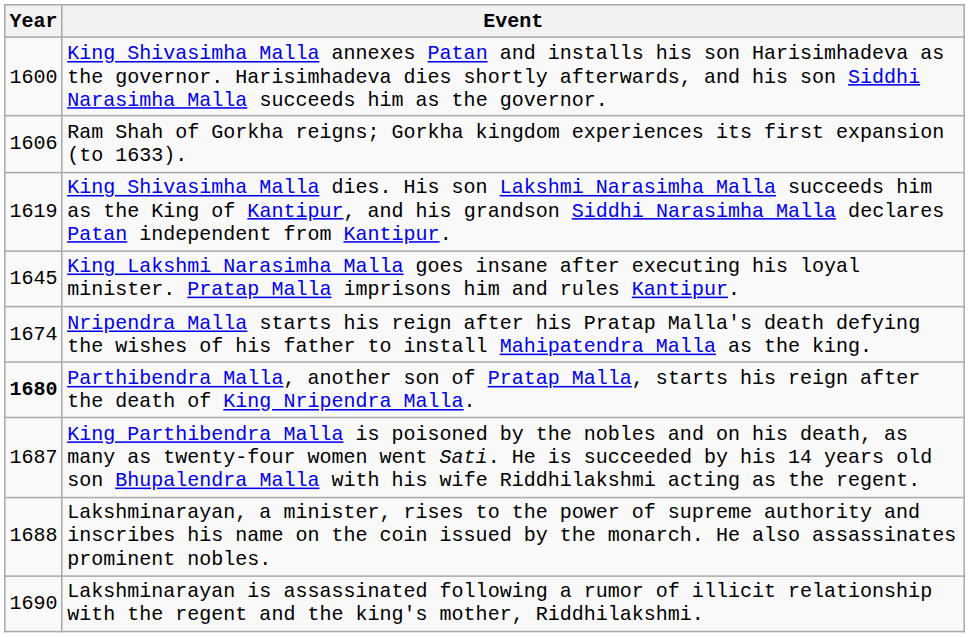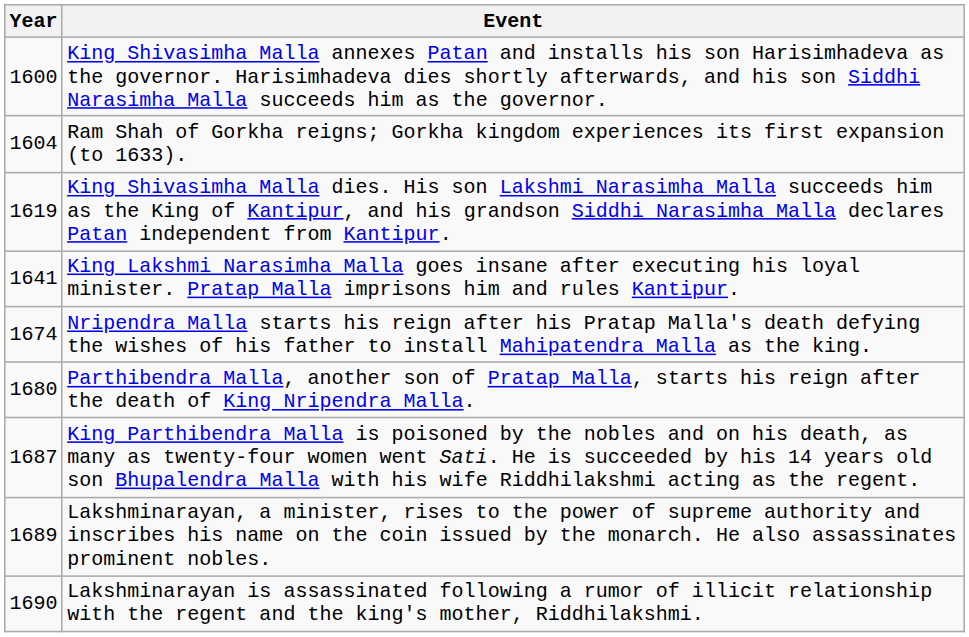(34, 144) 1606 -> (34, 144) 1604
(34, 279) 1645 -> (34, 279) 1641
(34, 390) bold -> (34, 390) normal
(34, 536) 1688 -> (34, 536) 1689
